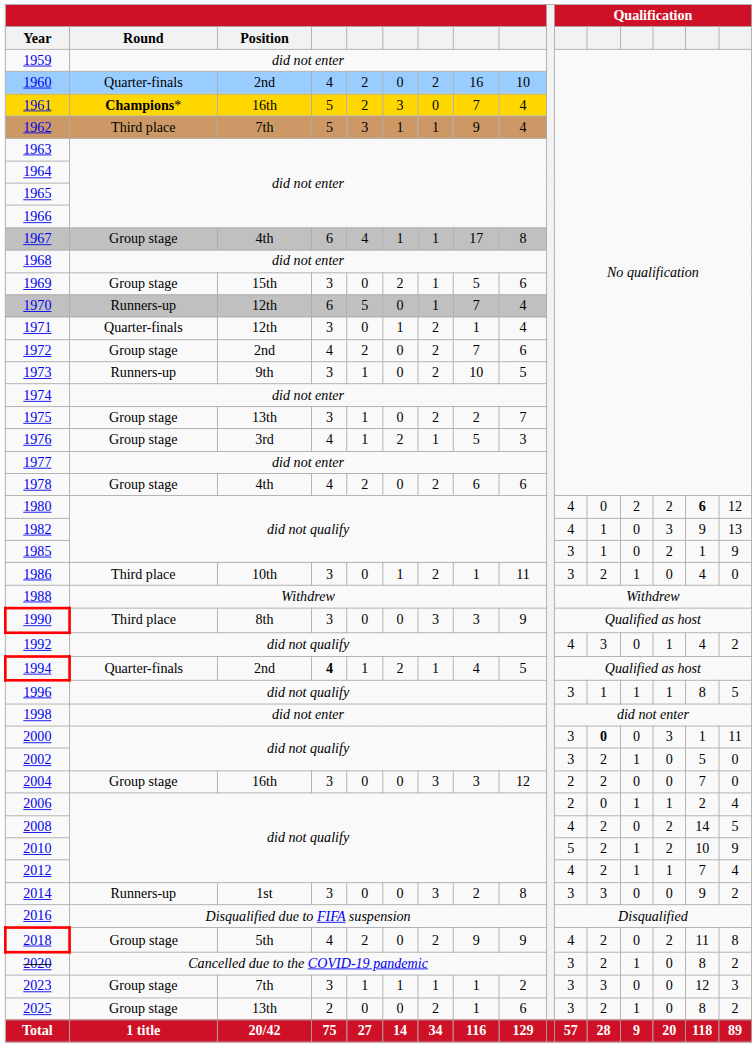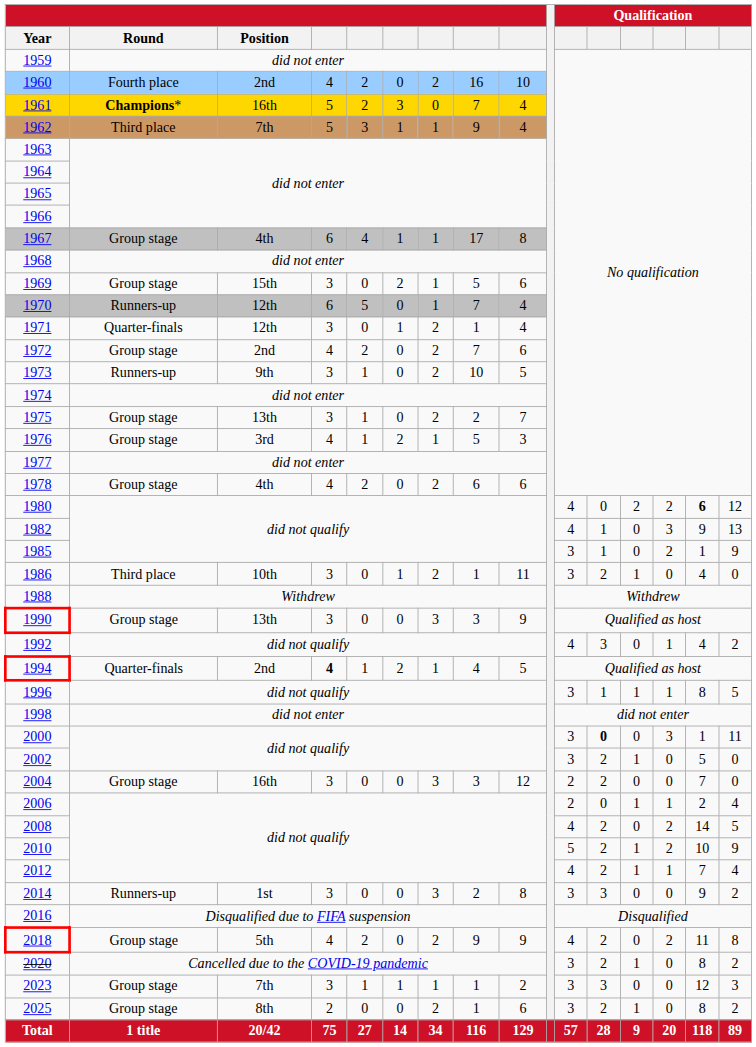(143, 82) Quarter-finals -> (143, 82) Fourth place
(144, 620) Third place -> (144, 620) Group stage
(265, 620) 8th -> (265, 620) 13th
(265, 1008) 13th -> (265, 1008) 8th
